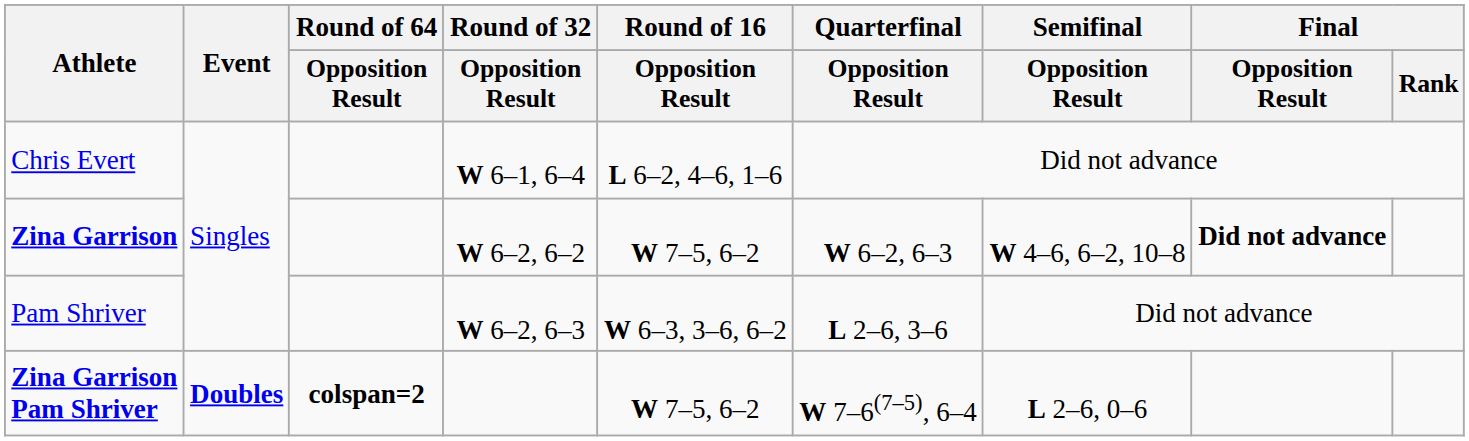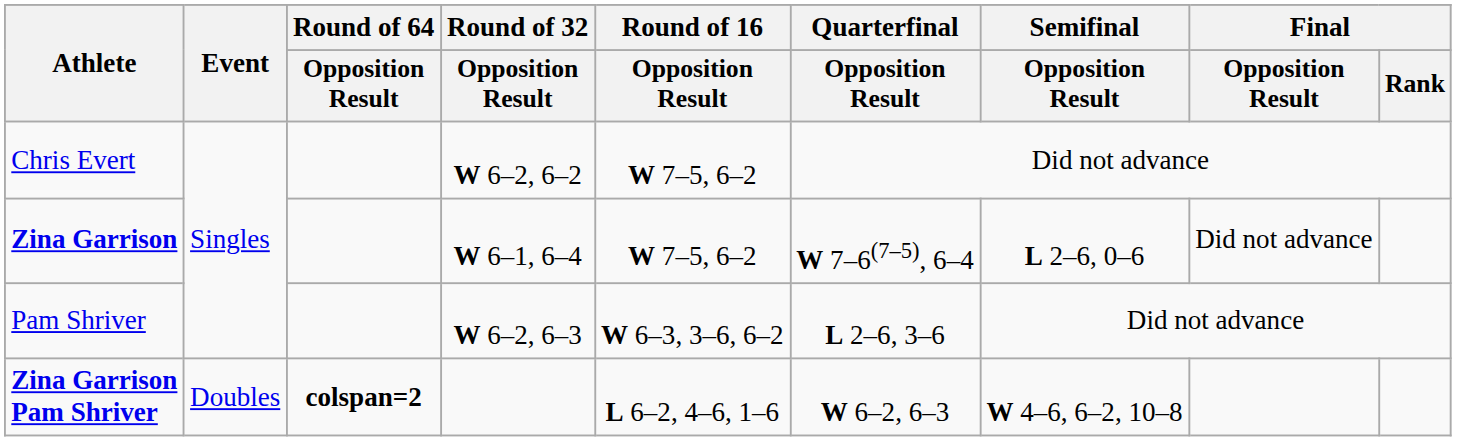(521, 176) W 6–1, 6–4 -> (518, 176) W 6–2, 6–2
(695, 176) L 6–2, 4–6, 1–6 -> (692, 176) W 7–5, 6–2
(521, 252) W 6–2, 6–2 -> (518, 256) W 6–1, 6–4
(888, 252) W 6–2, 6–3 -> (885, 256) W 7–6(7–5), 6–4
(1088, 252) W 4–6, 6–2, 10–8 -> (1084, 256) L 2–6, 0–6
(1292, 236) bold -> (1284, 240) normal
(237, 393) bold -> (235, 397) normal
(695, 409) W 7–5, 6–2 -> (692, 413) L 6–2, 4–6, 1–6
(888, 409) W 7–6(7–5), 6–4 -> (885, 413) W 6–2, 6–3
(1088, 409) L 2–6, 0–6 -> (1084, 413) W 4–6, 6–2, 10–8
